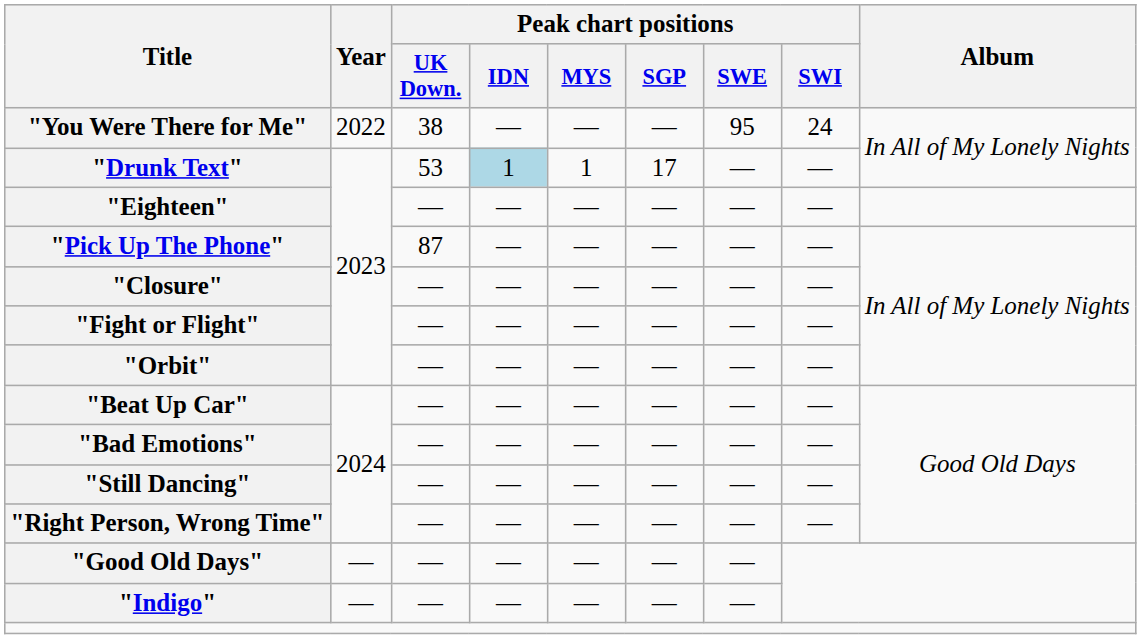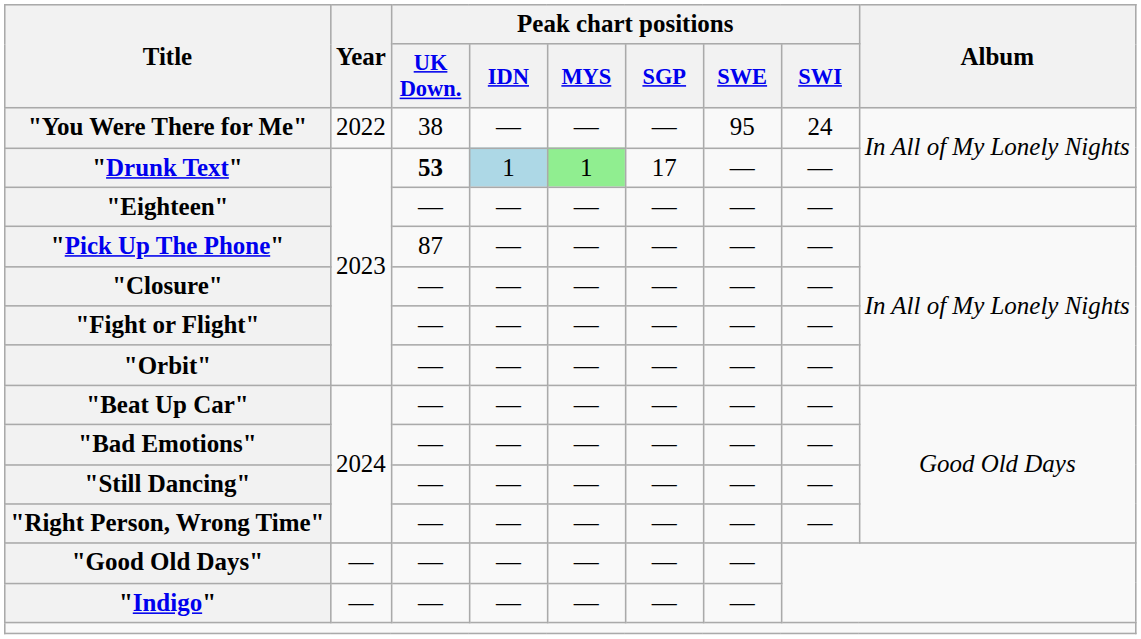(431, 167) normal -> (431, 167) bold
(586, 167) no background -> (586, 167) lightgreen background
